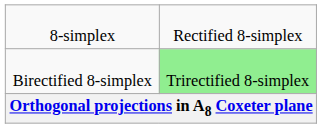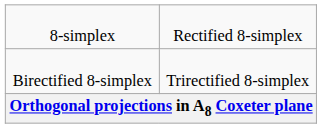(238, 80) lightgreen background -> (238, 80) no background
